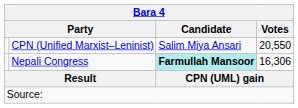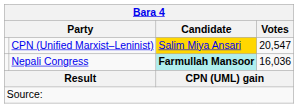(200, 45) no background -> (200, 45) gold background
(275, 45) 20,550 -> (275, 45) 20,547
(275, 62) 16,306 -> (275, 62) 16,036
